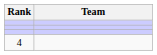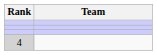(19, 42) no background -> (19, 42) lightgrey background
